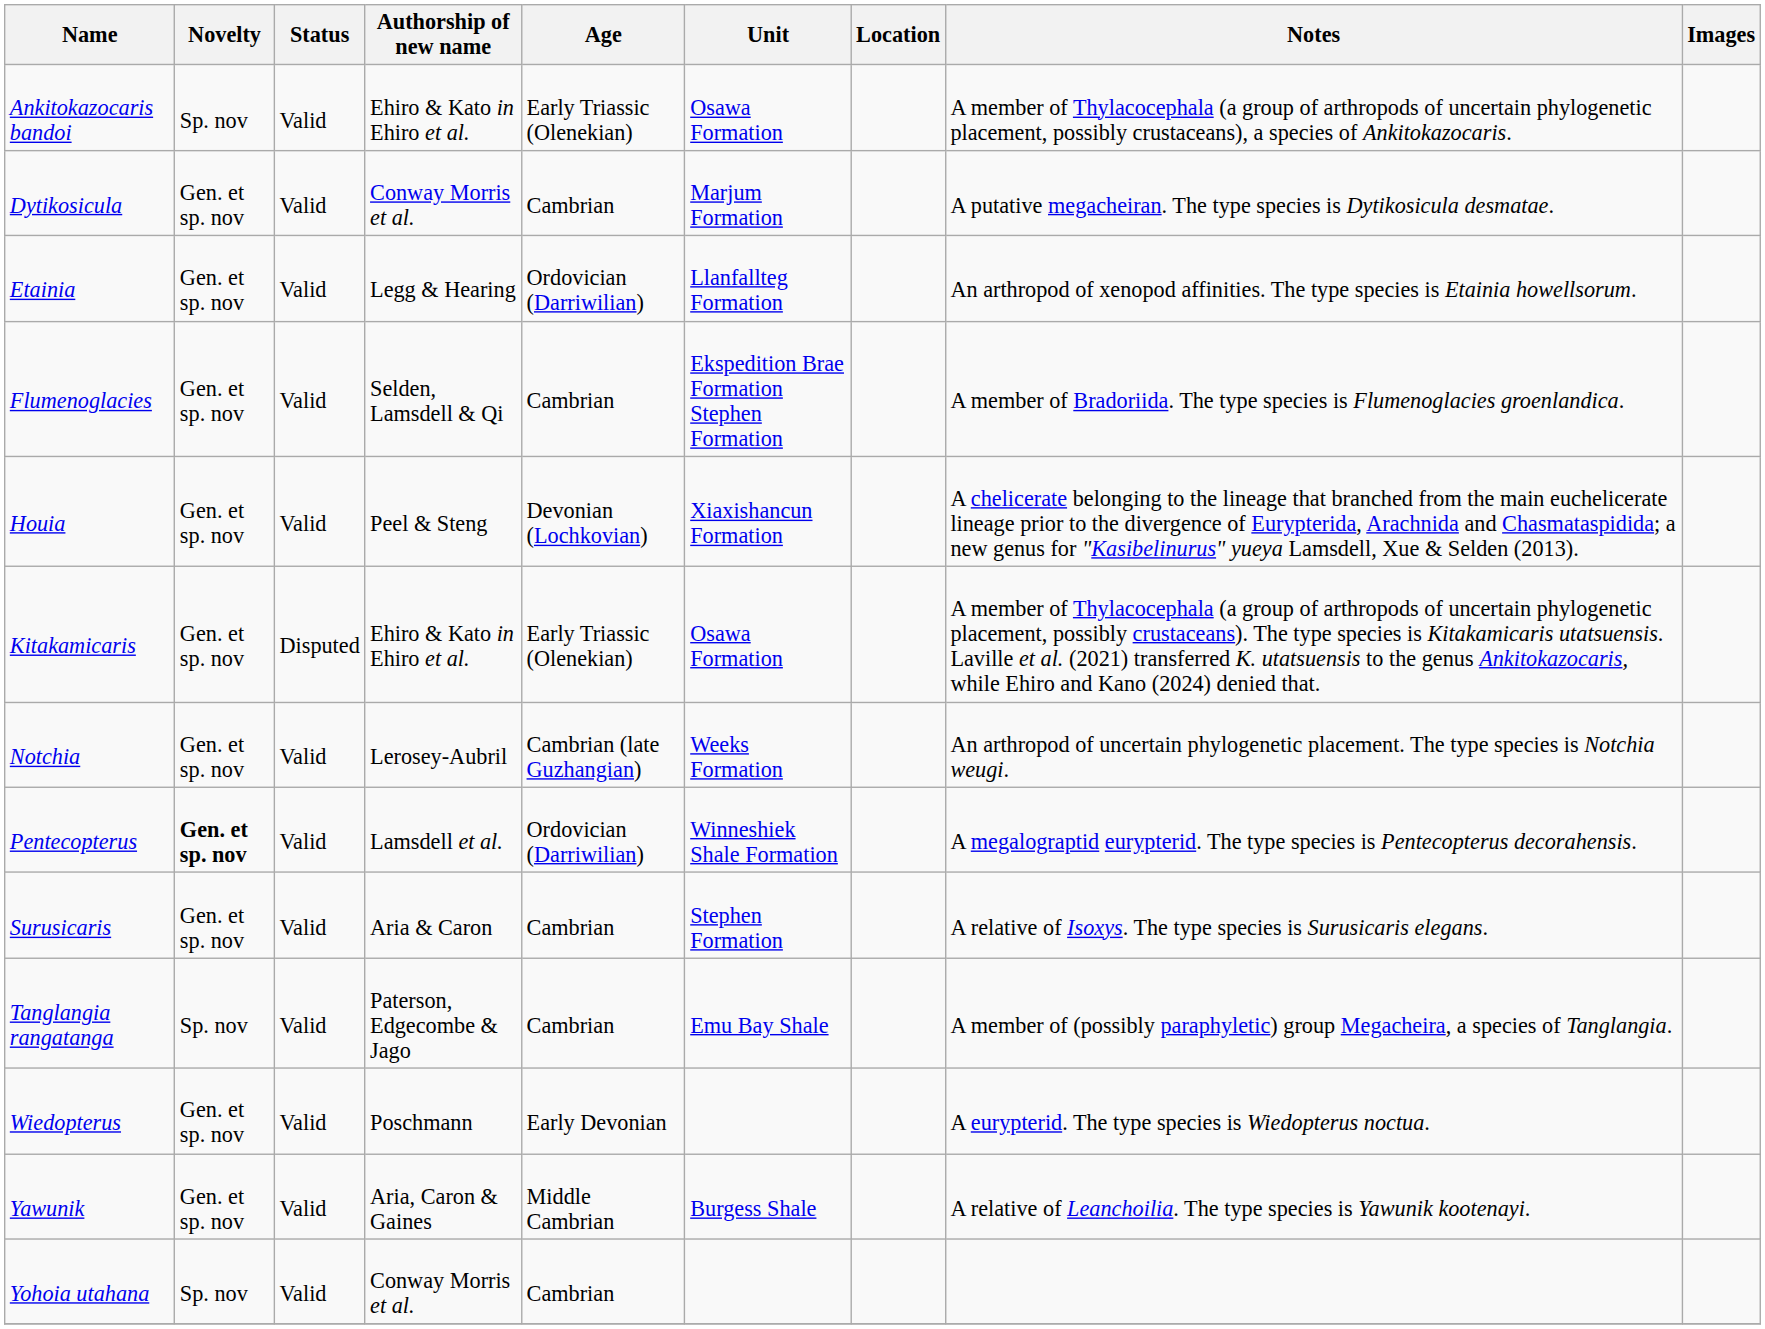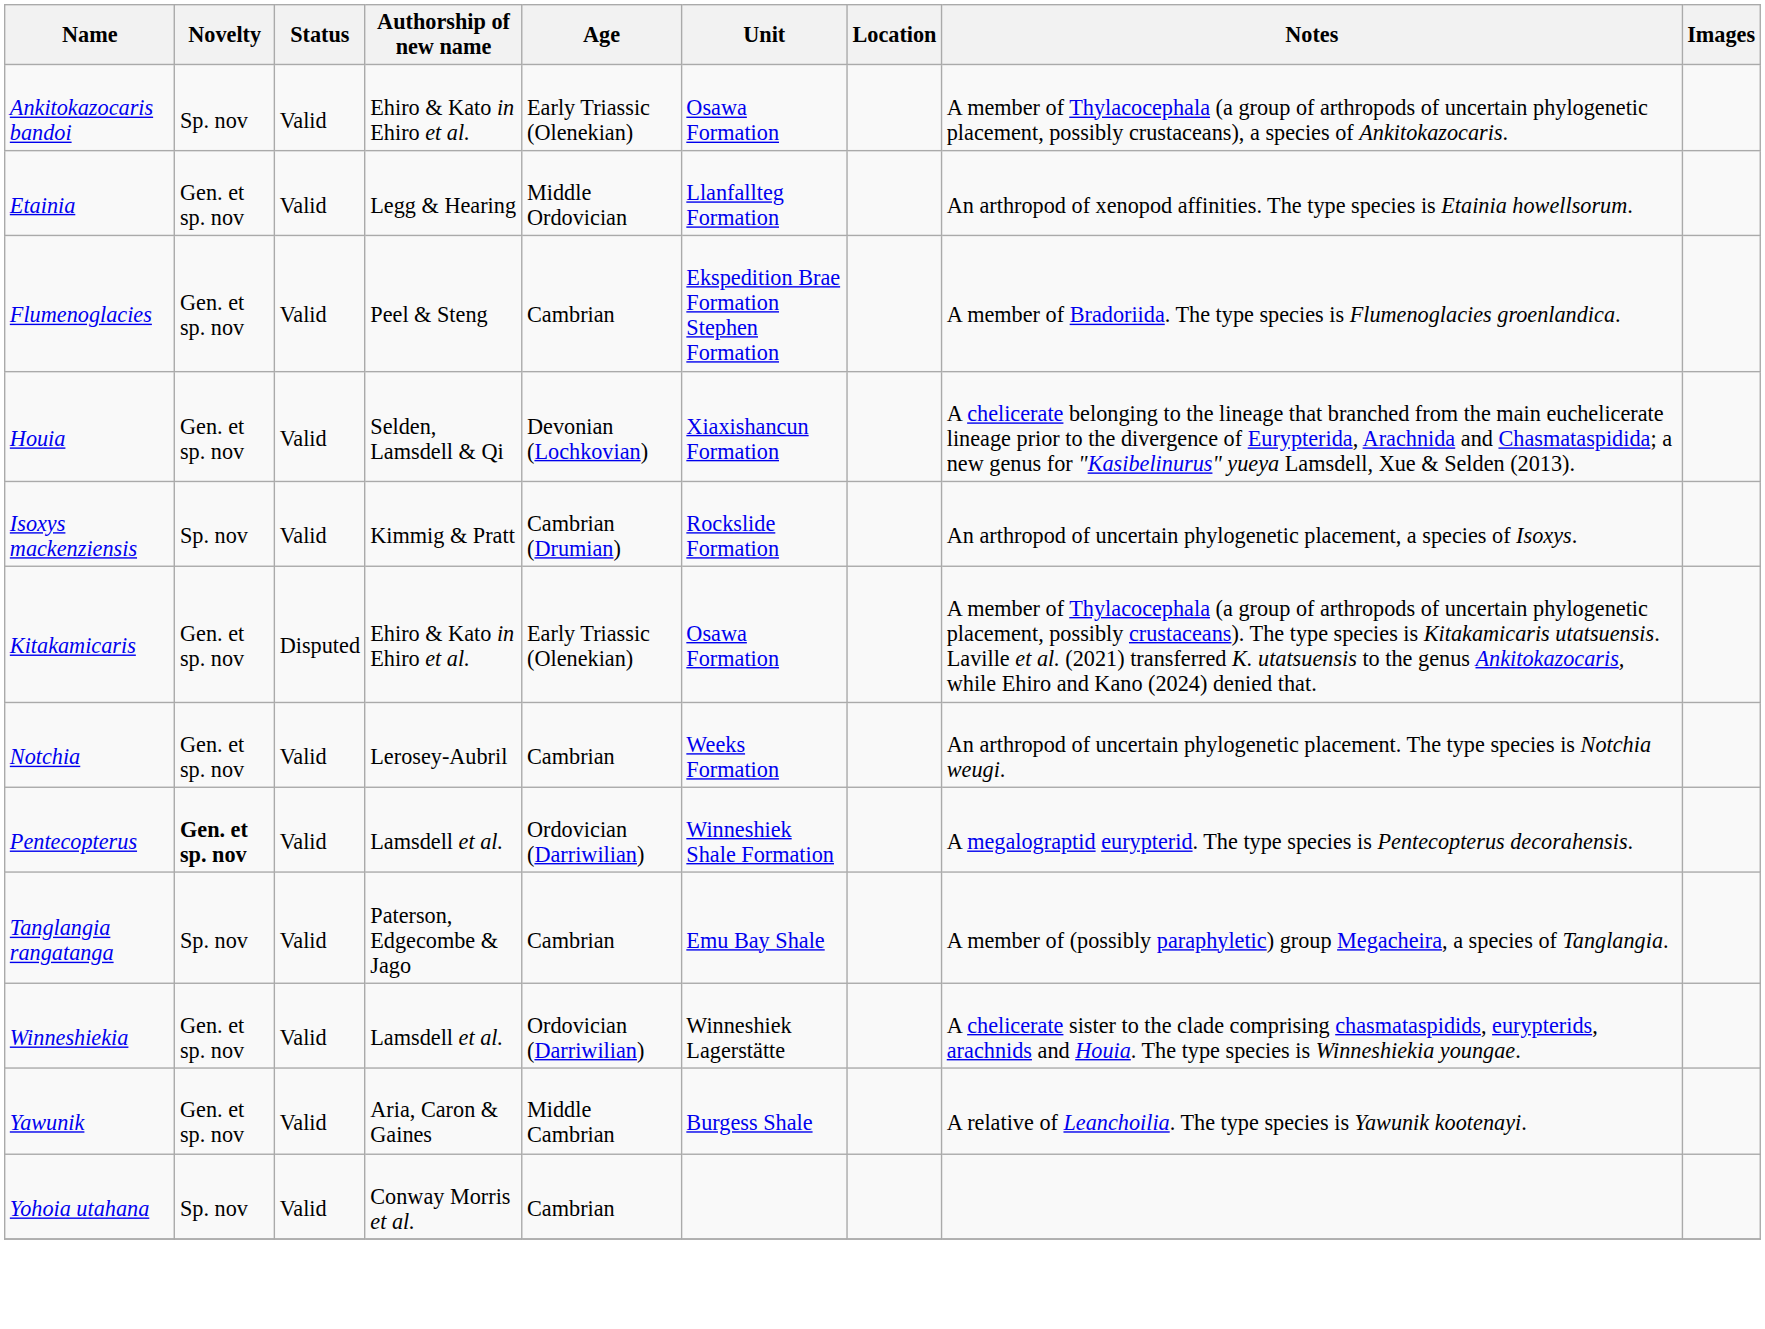- row: (66, 205)
(585, 290) Ordovician (Darriwilian) -> (577, 205) Middle Ordovician
(437, 400) Selden, Lamsdell & Qi -> (429, 315) Peel & Steng
(429, 523) Peel & Steng -> (437, 438) Selden, Lamsdell & Qi
+ row: (73, 536)
(593, 756) Cambrian (late Guzhangian) -> (571, 756) Cambrian
- row: (60, 927)
- row: (65, 1123)
+ row: (69, 1037)
